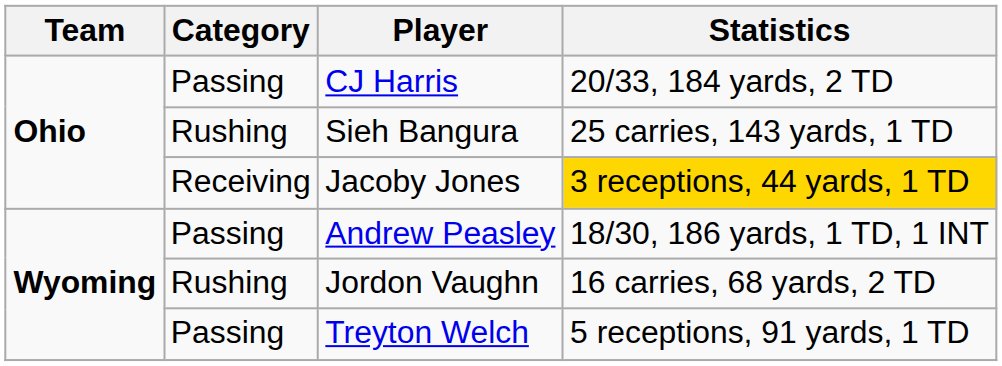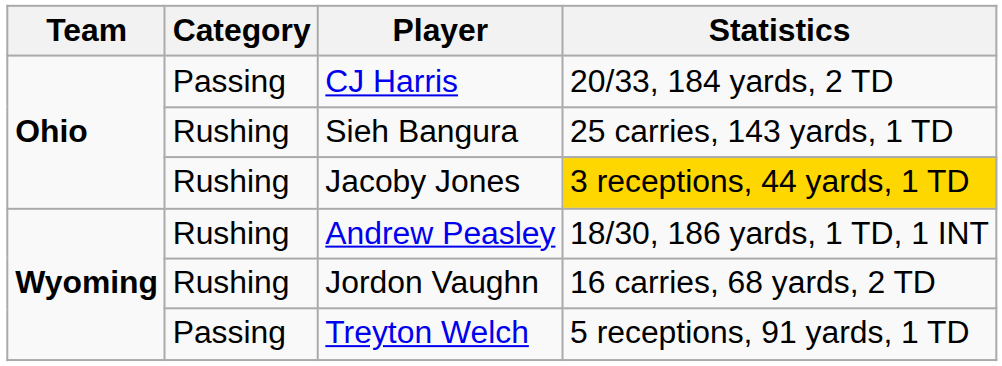(241, 182) Receiving -> (231, 182) Rushing
(227, 232) Passing -> (231, 232) Rushing
